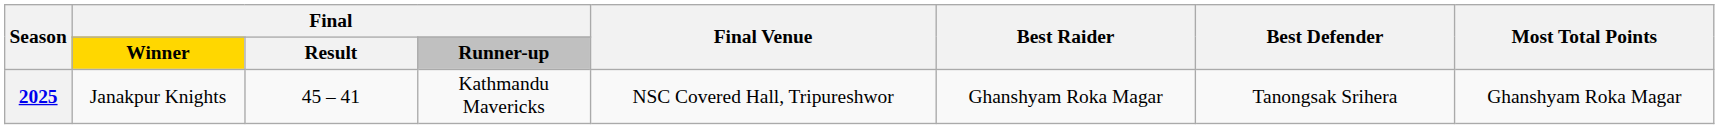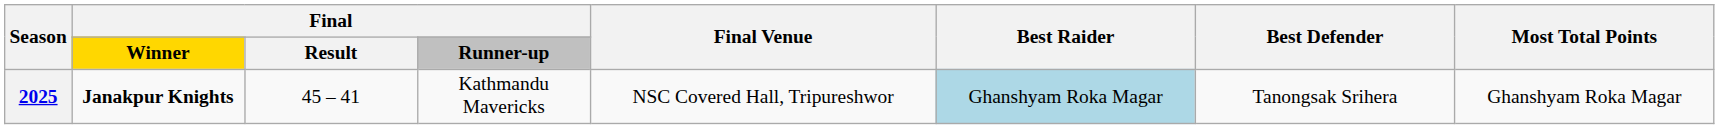(158, 96) normal -> (158, 96) bold
(1066, 96) no background -> (1066, 96) lightblue background
